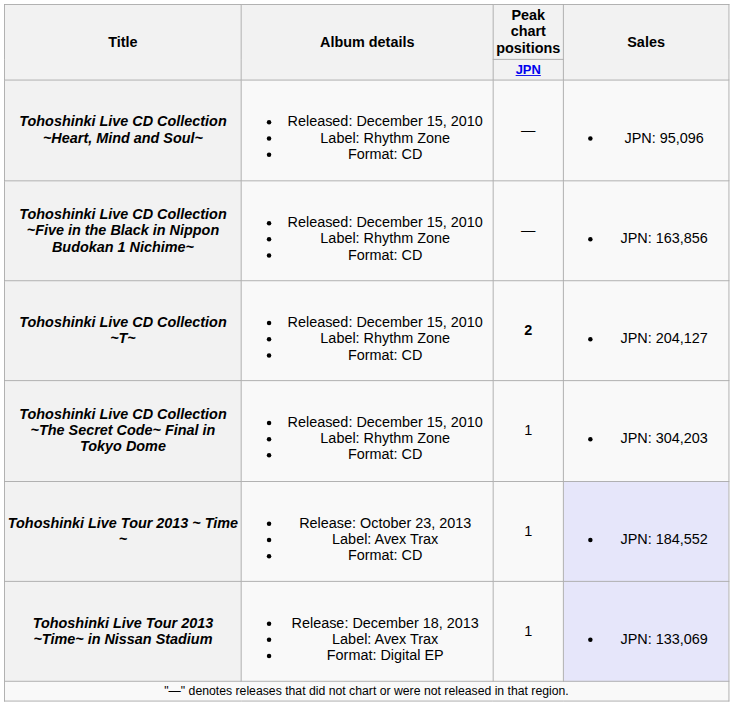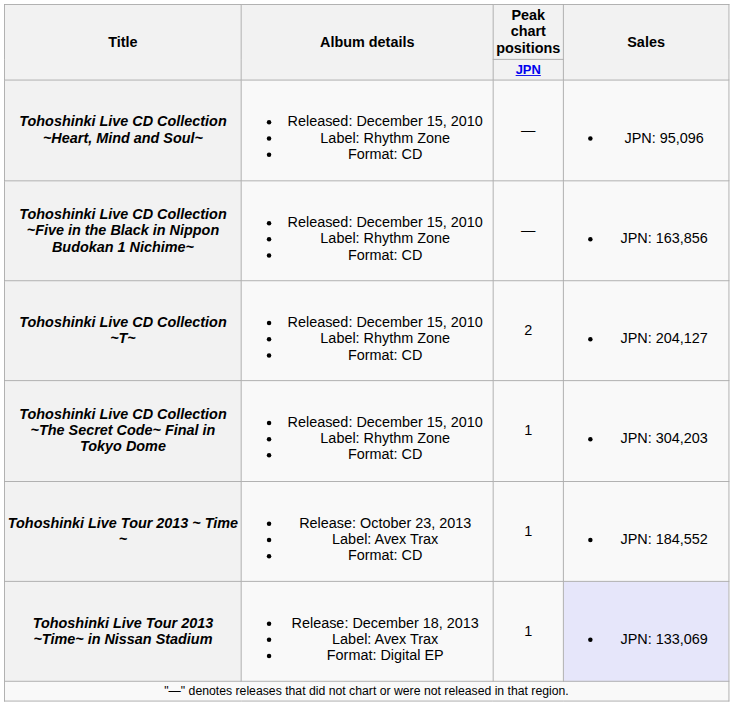(528, 330) bold -> (528, 330) normal
(646, 539) lavender background -> (646, 539) no background
